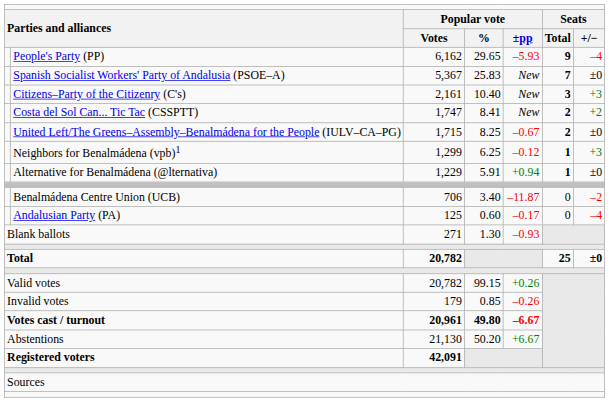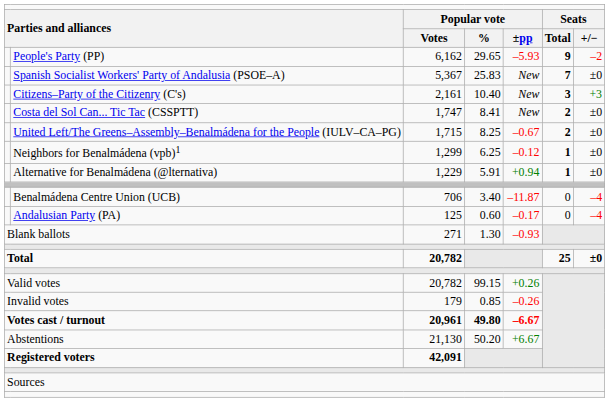(596, 56) –4 -> (596, 56) –2
(596, 113) +2 -> (596, 113) ±0
(596, 152) +3 -> (596, 152) ±0
(596, 197) –2 -> (596, 197) –4
